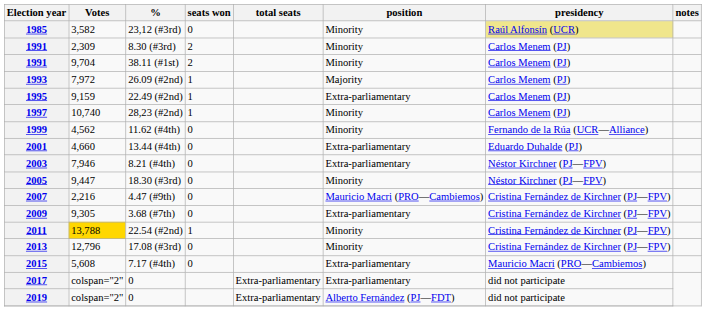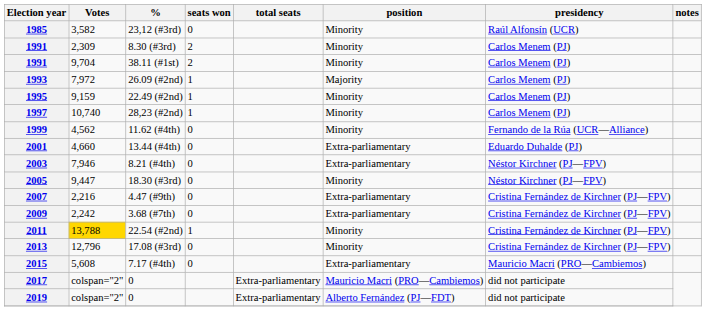(533, 29) khaki background -> (533, 29) no background
(368, 96) Extra-parliamentary -> (344, 96) Minority
(404, 197) Mauricio Macri (PRO—Cambiemos) -> (368, 197) Extra-parliamentary
(83, 213) 9,305 -> (83, 213) 2,242
(368, 280) Extra-parliamentary -> (404, 280) Mauricio Macri (PRO—Cambiemos)
